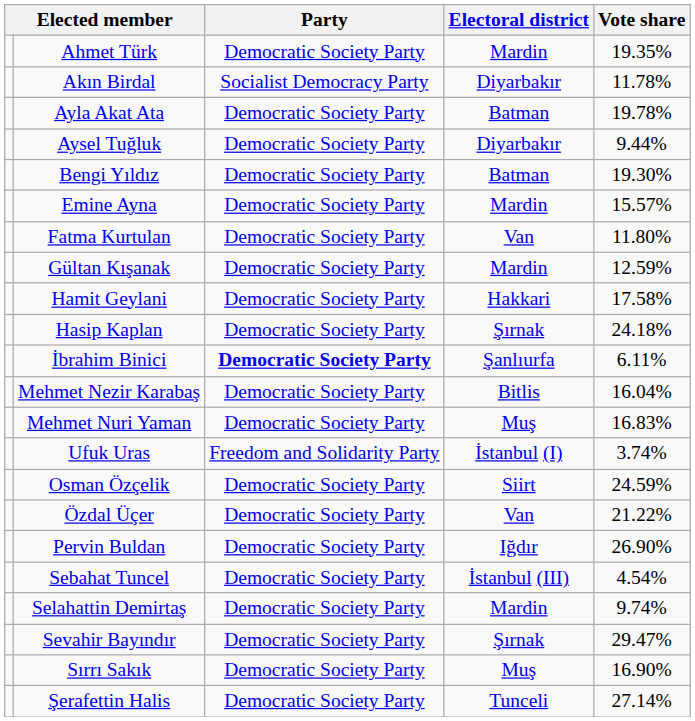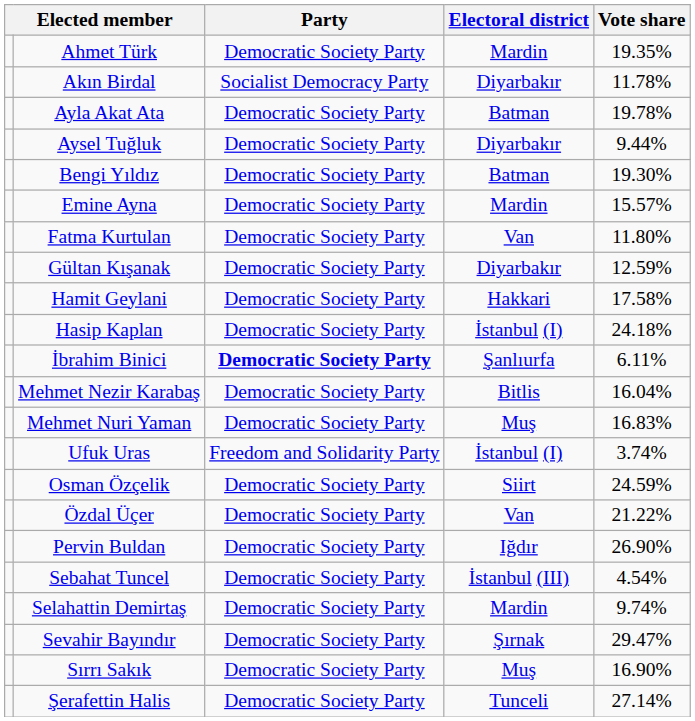(519, 267) Mardin -> (519, 267) Diyarbakır
(519, 329) Şırnak -> (519, 329) İstanbul (I)
